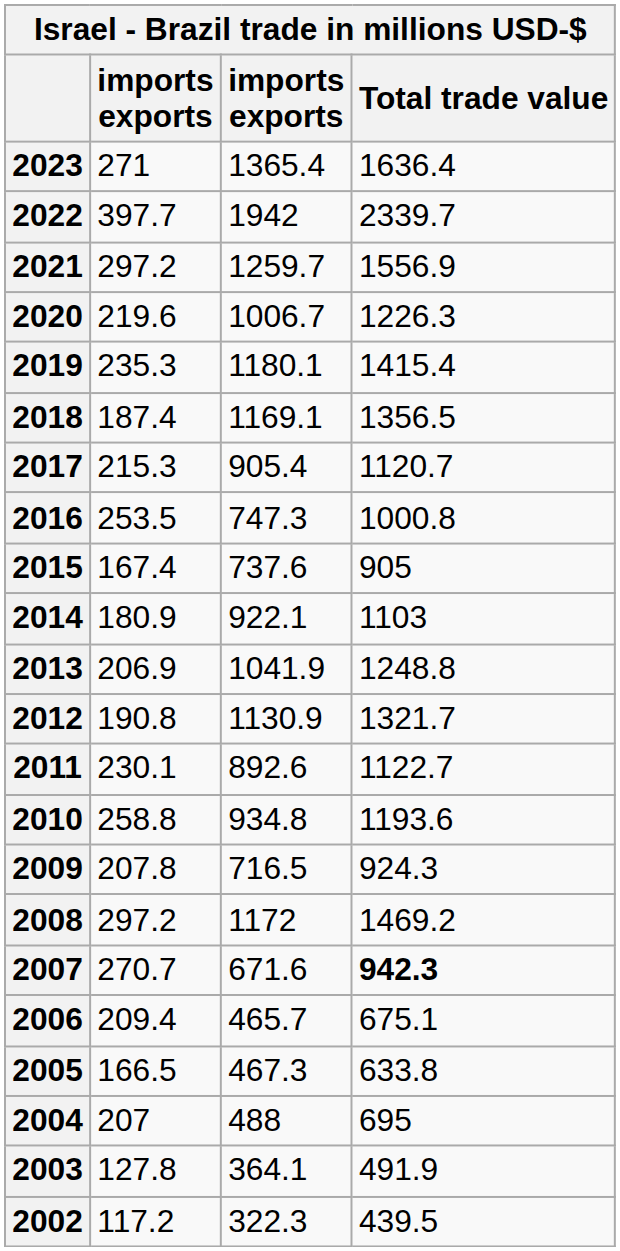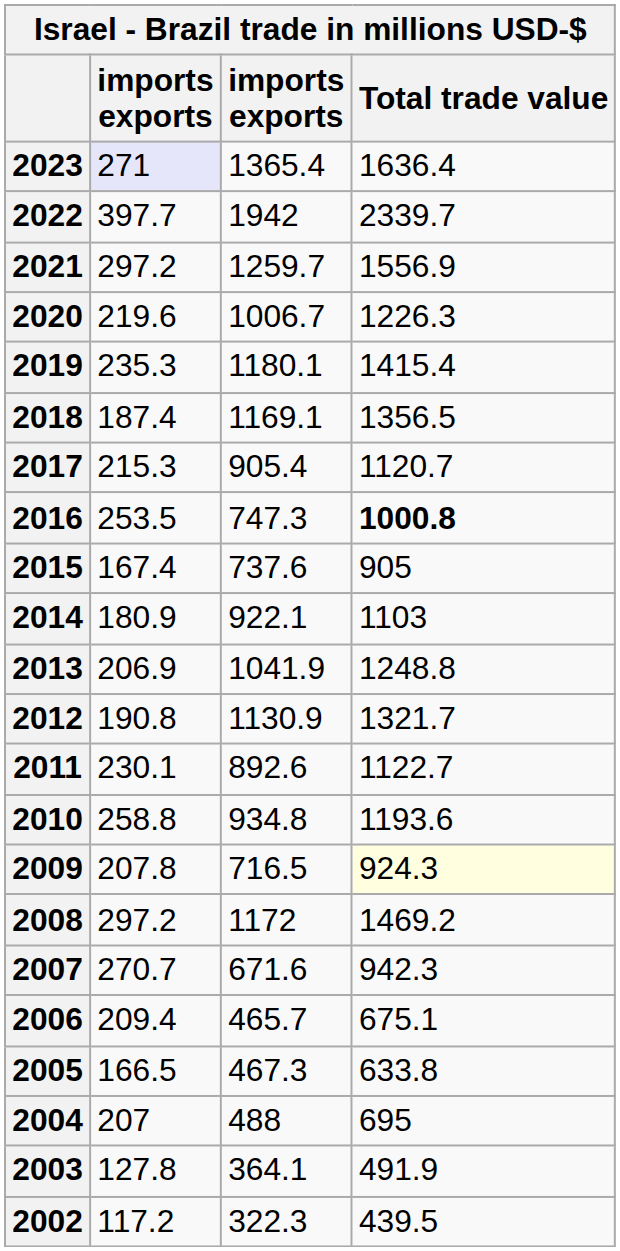(124, 165) no background -> (124, 165) lavender background
(407, 517) normal -> (407, 517) bold
(399, 869) no background -> (399, 869) lightyellow background
(399, 969) bold -> (399, 969) normal
